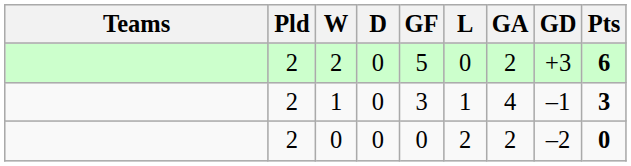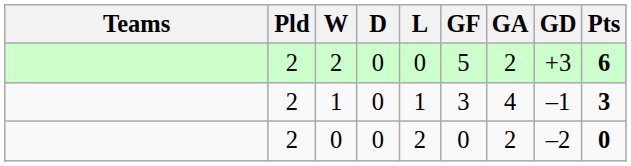columns swapped: (465, 23) <-> (422, 23)
